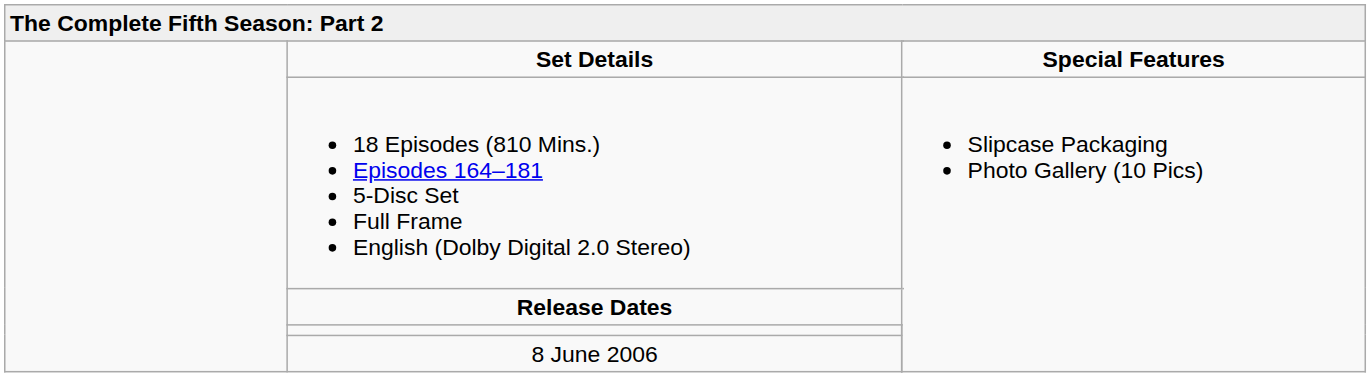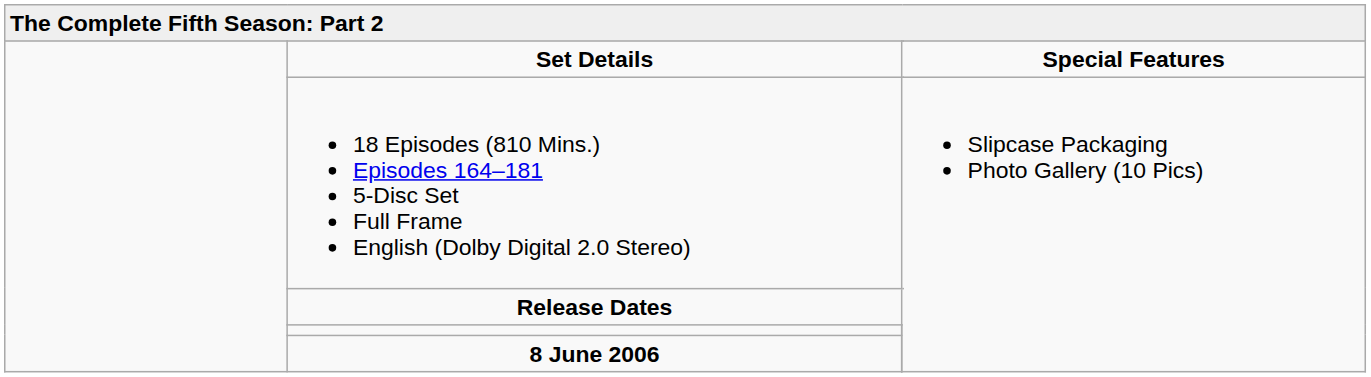(595, 353) normal -> (595, 353) bold
